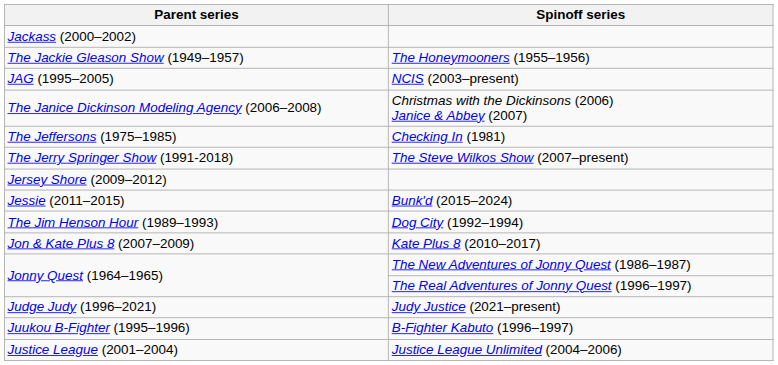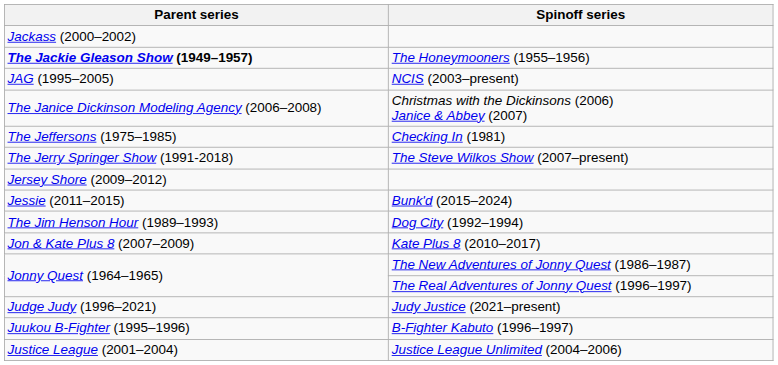(126, 57) normal -> (130, 57) bold
